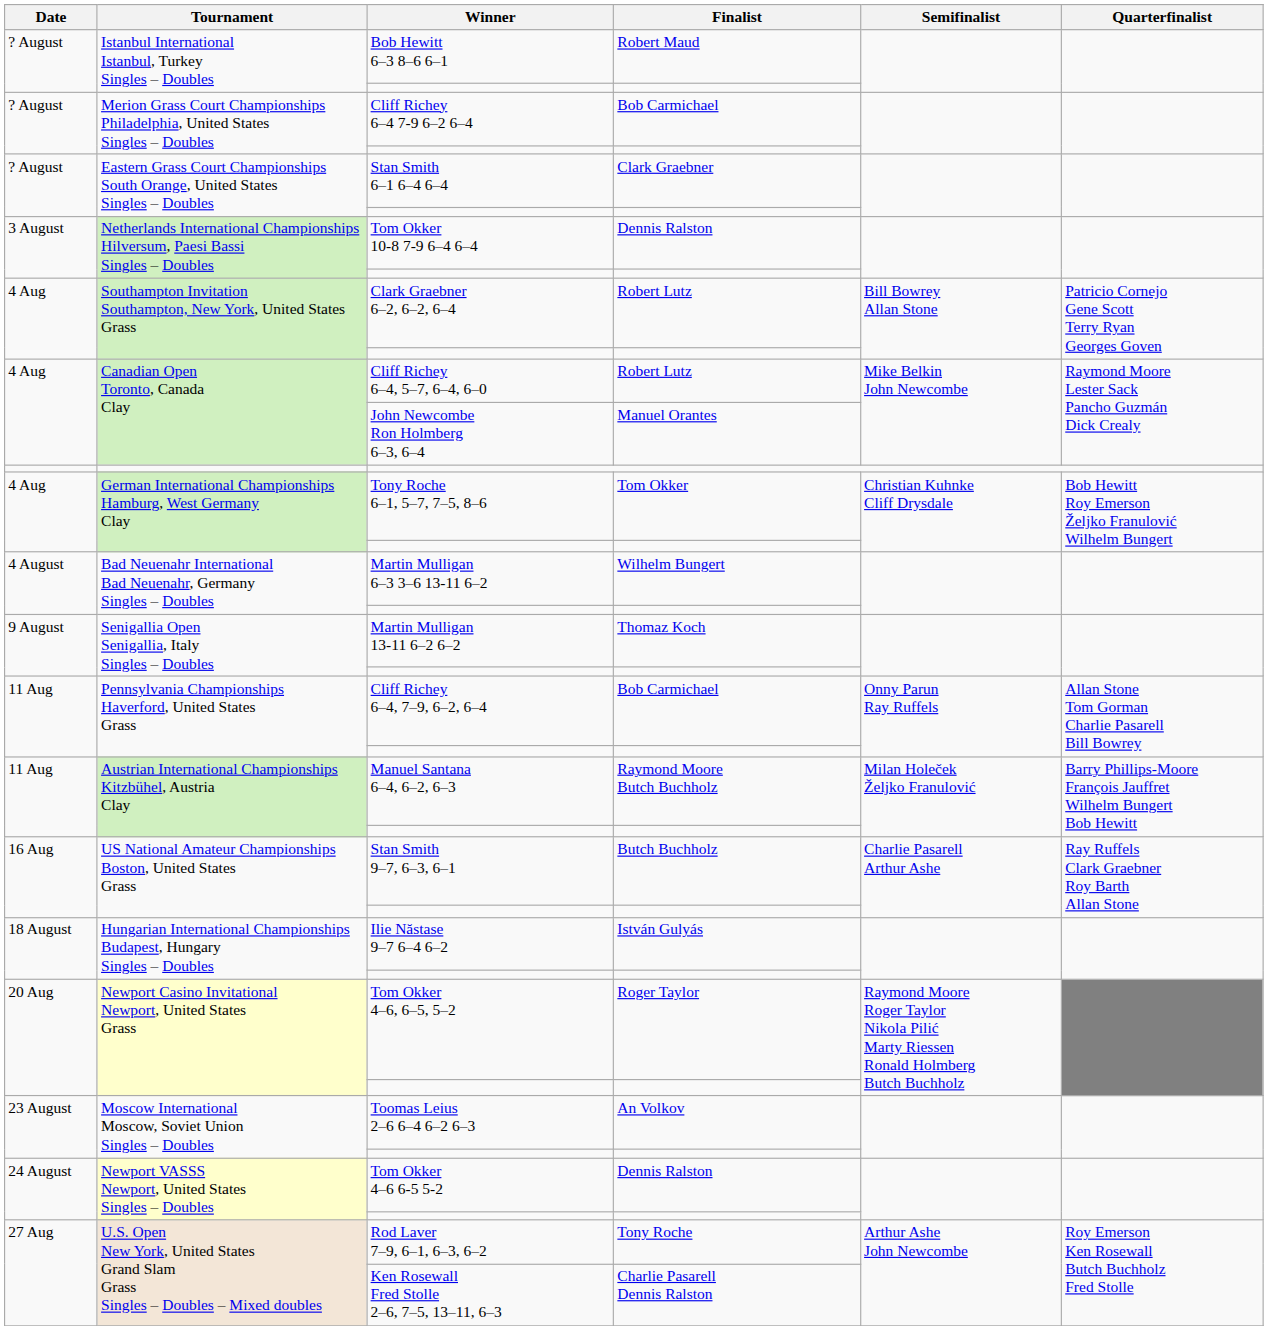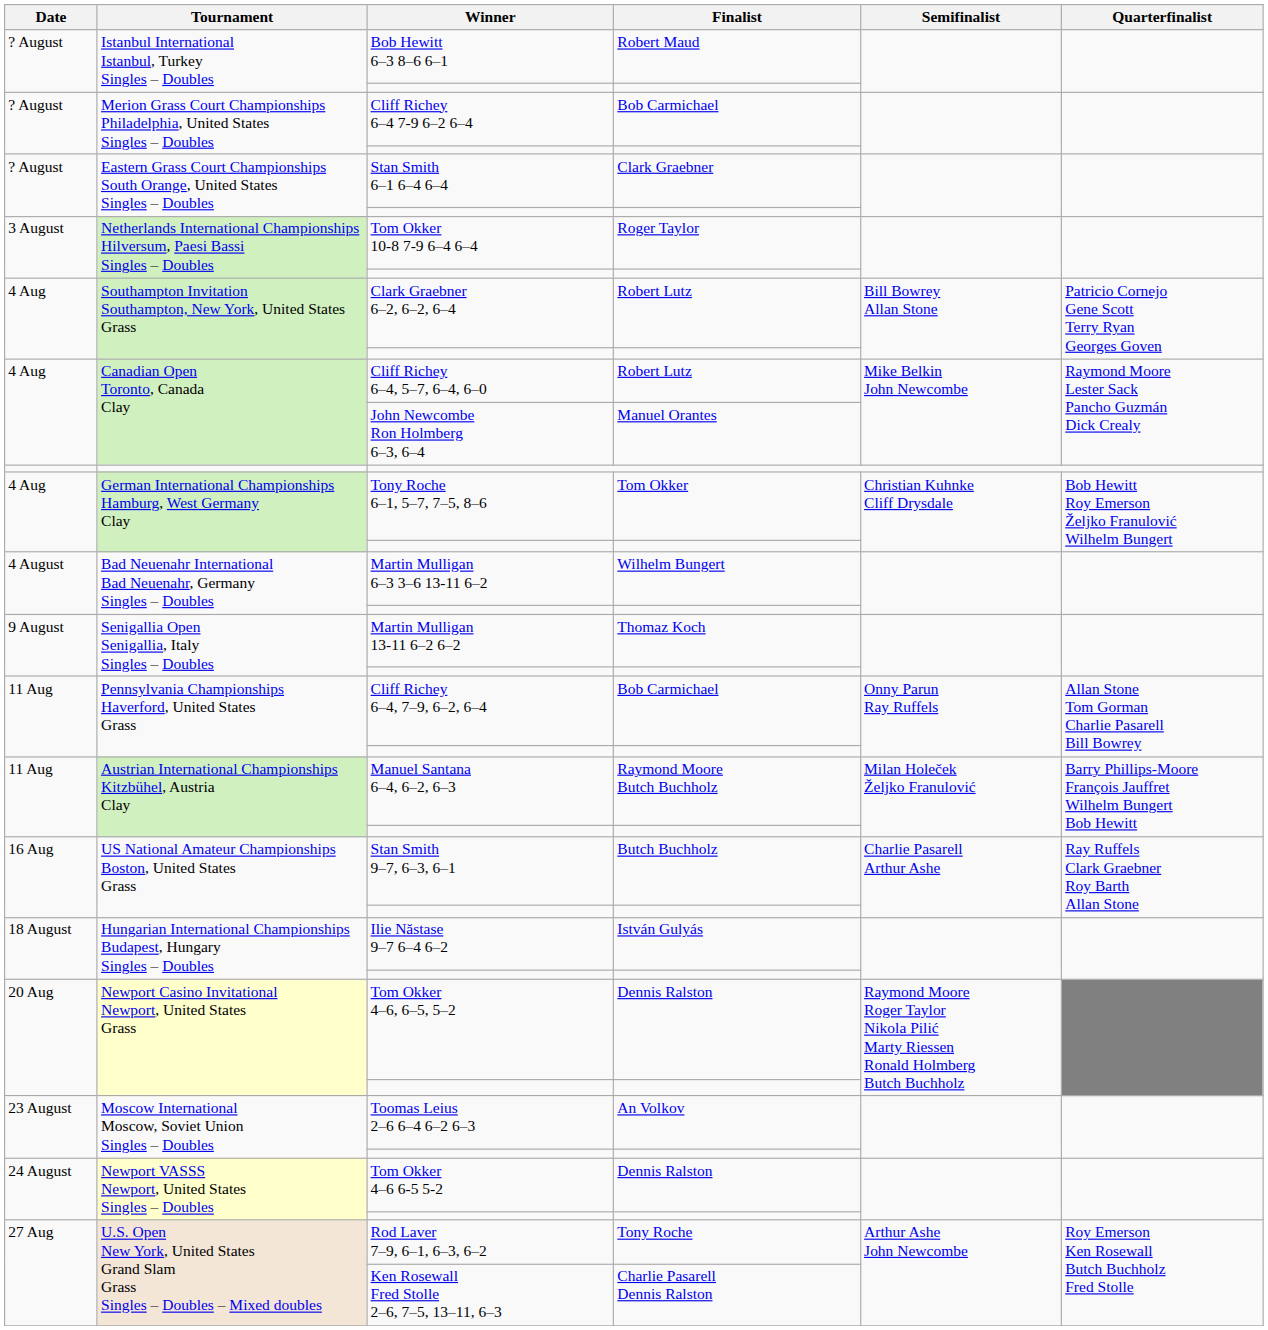(665, 228) Dennis Ralston -> (658, 228) Roger Taylor
(658, 991) Roger Taylor -> (665, 991) Dennis Ralston
